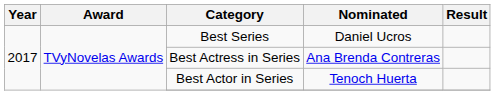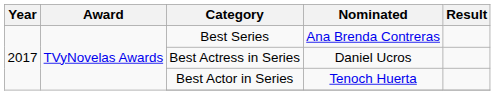(373, 36) Daniel Ucros -> (373, 36) Ana Brenda Contreras
(373, 57) Ana Brenda Contreras -> (373, 57) Daniel Ucros
